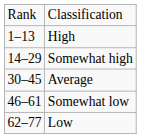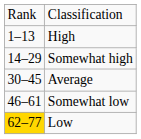(25, 123) no background -> (25, 123) gold background
